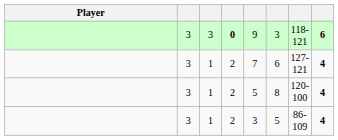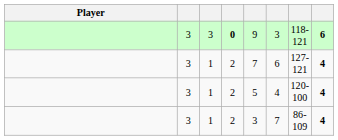(277, 92) 8 -> (277, 92) 4
(277, 121) 5 -> (277, 121) 7
